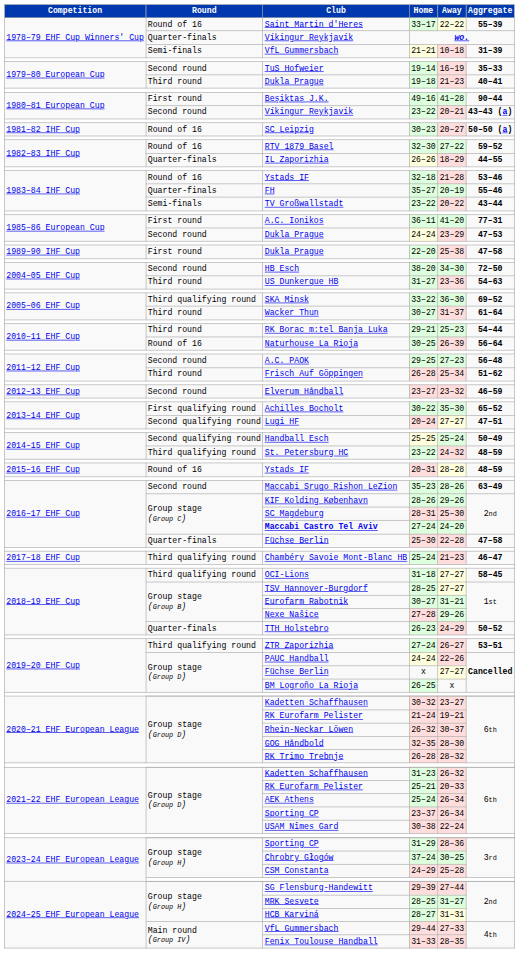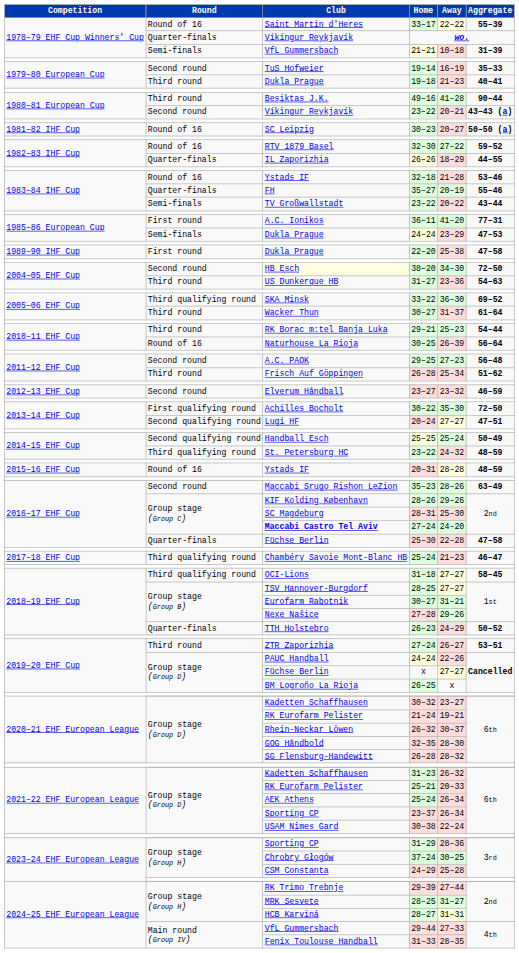(175, 99) First round -> (175, 99) Third round
(177, 235) Second round -> (175, 235) Semi-finals
(282, 269) no background -> (282, 269) lightyellow background
(490, 409) 65–52 -> (490, 409) 72–50
(202, 646) Third qualifying round -> (175, 646) Third round
(304, 756) RK Trimo Trebnje -> (319, 756) SG Flensburg-Handewitt
(319, 888) SG Flensburg-Handewitt -> (304, 888) RK Trimo Trebnje
